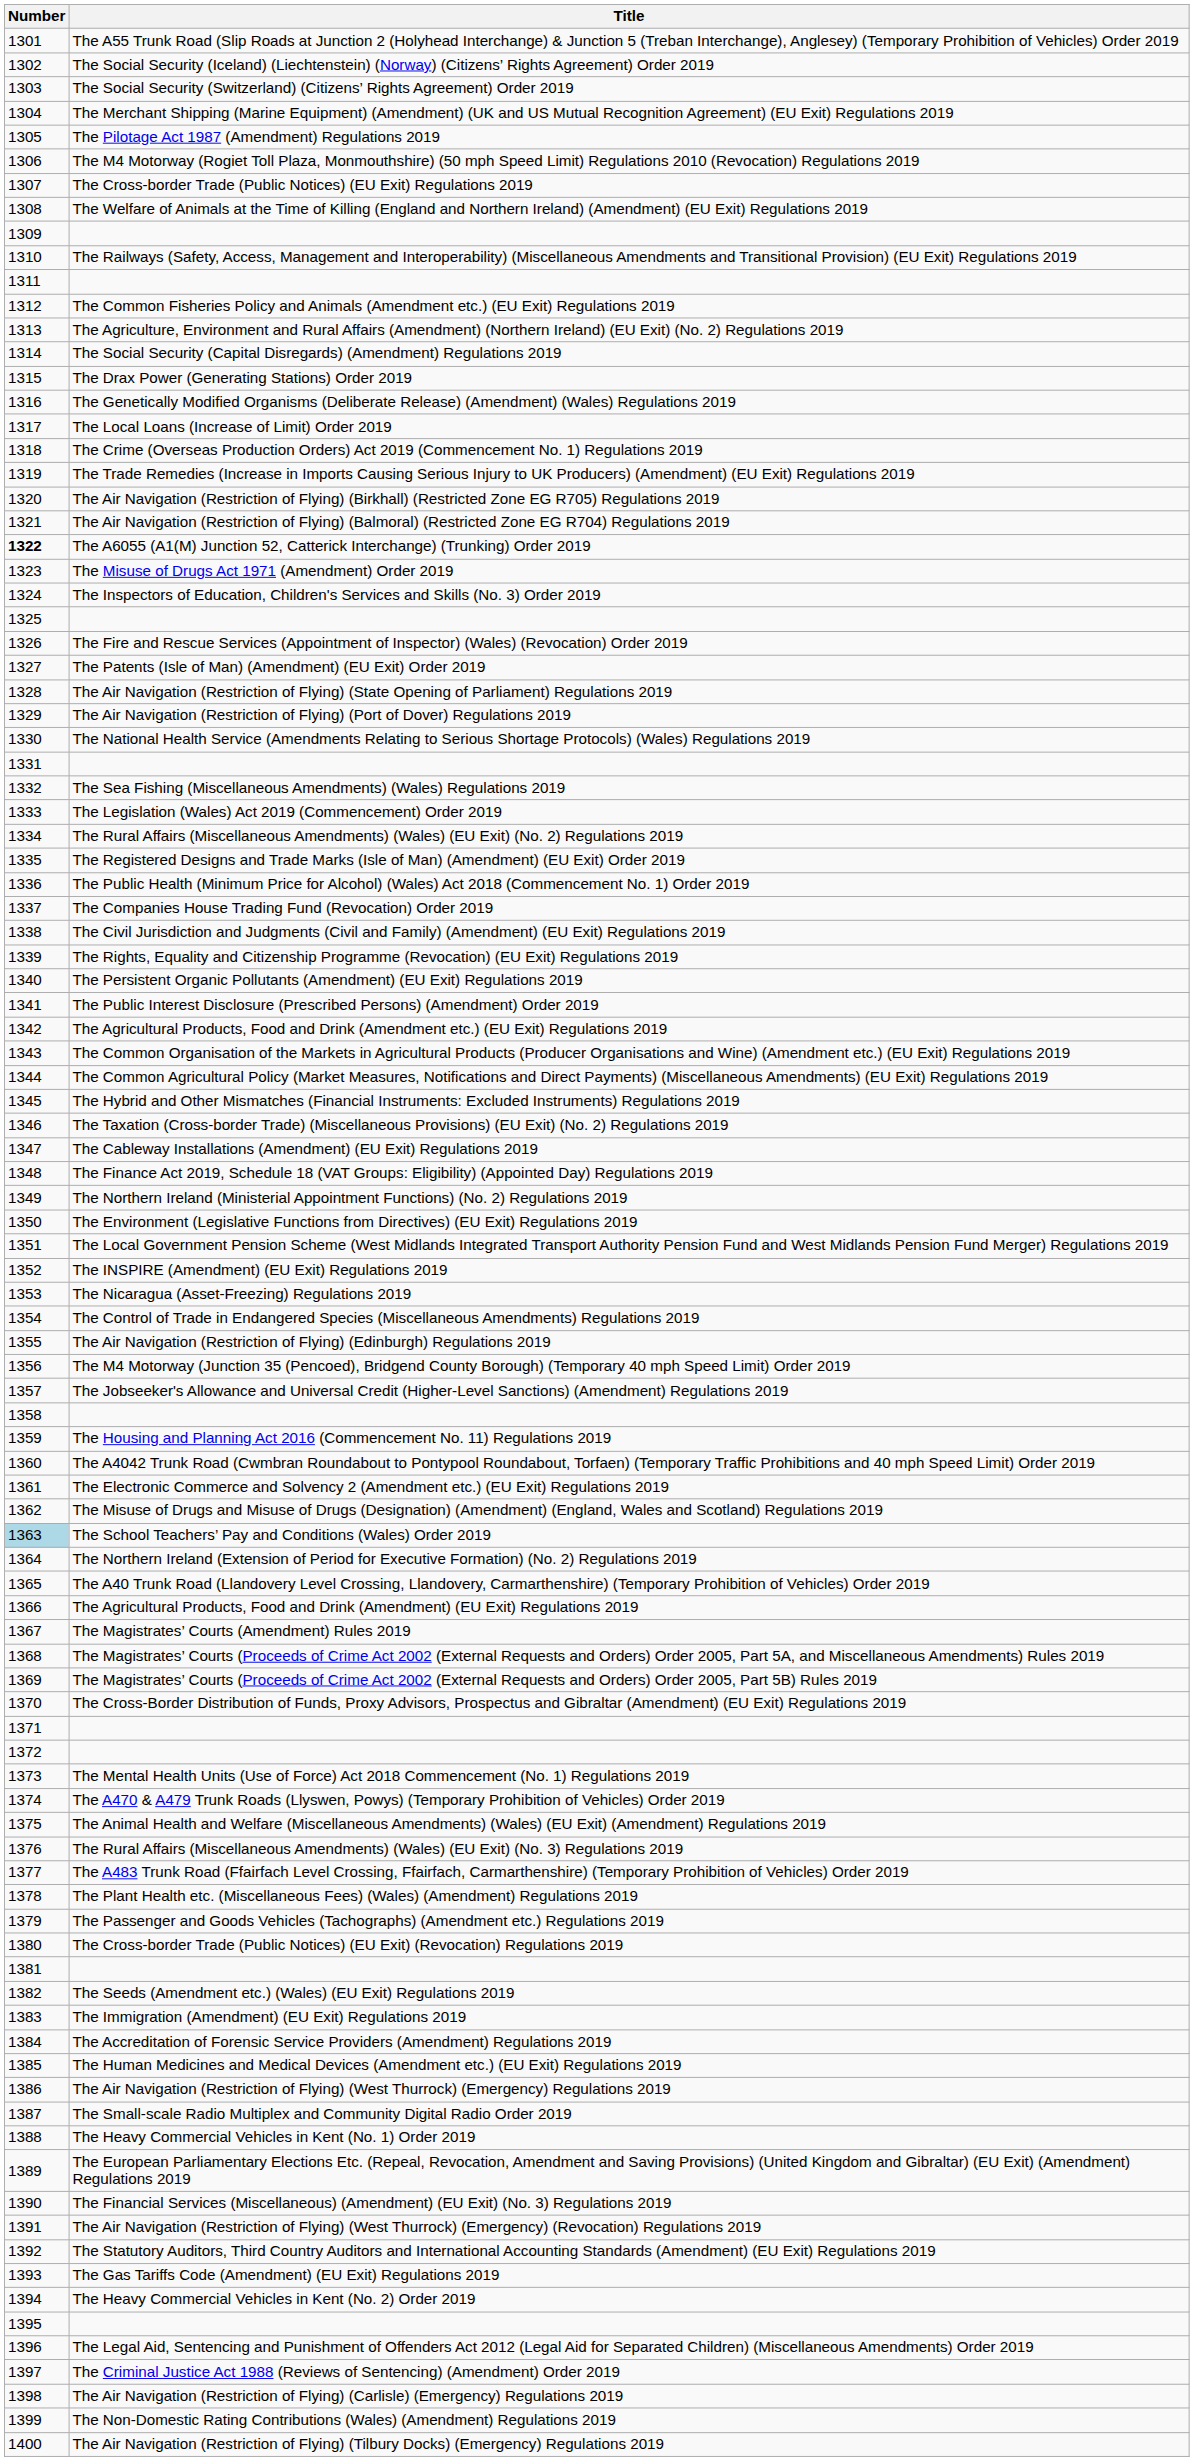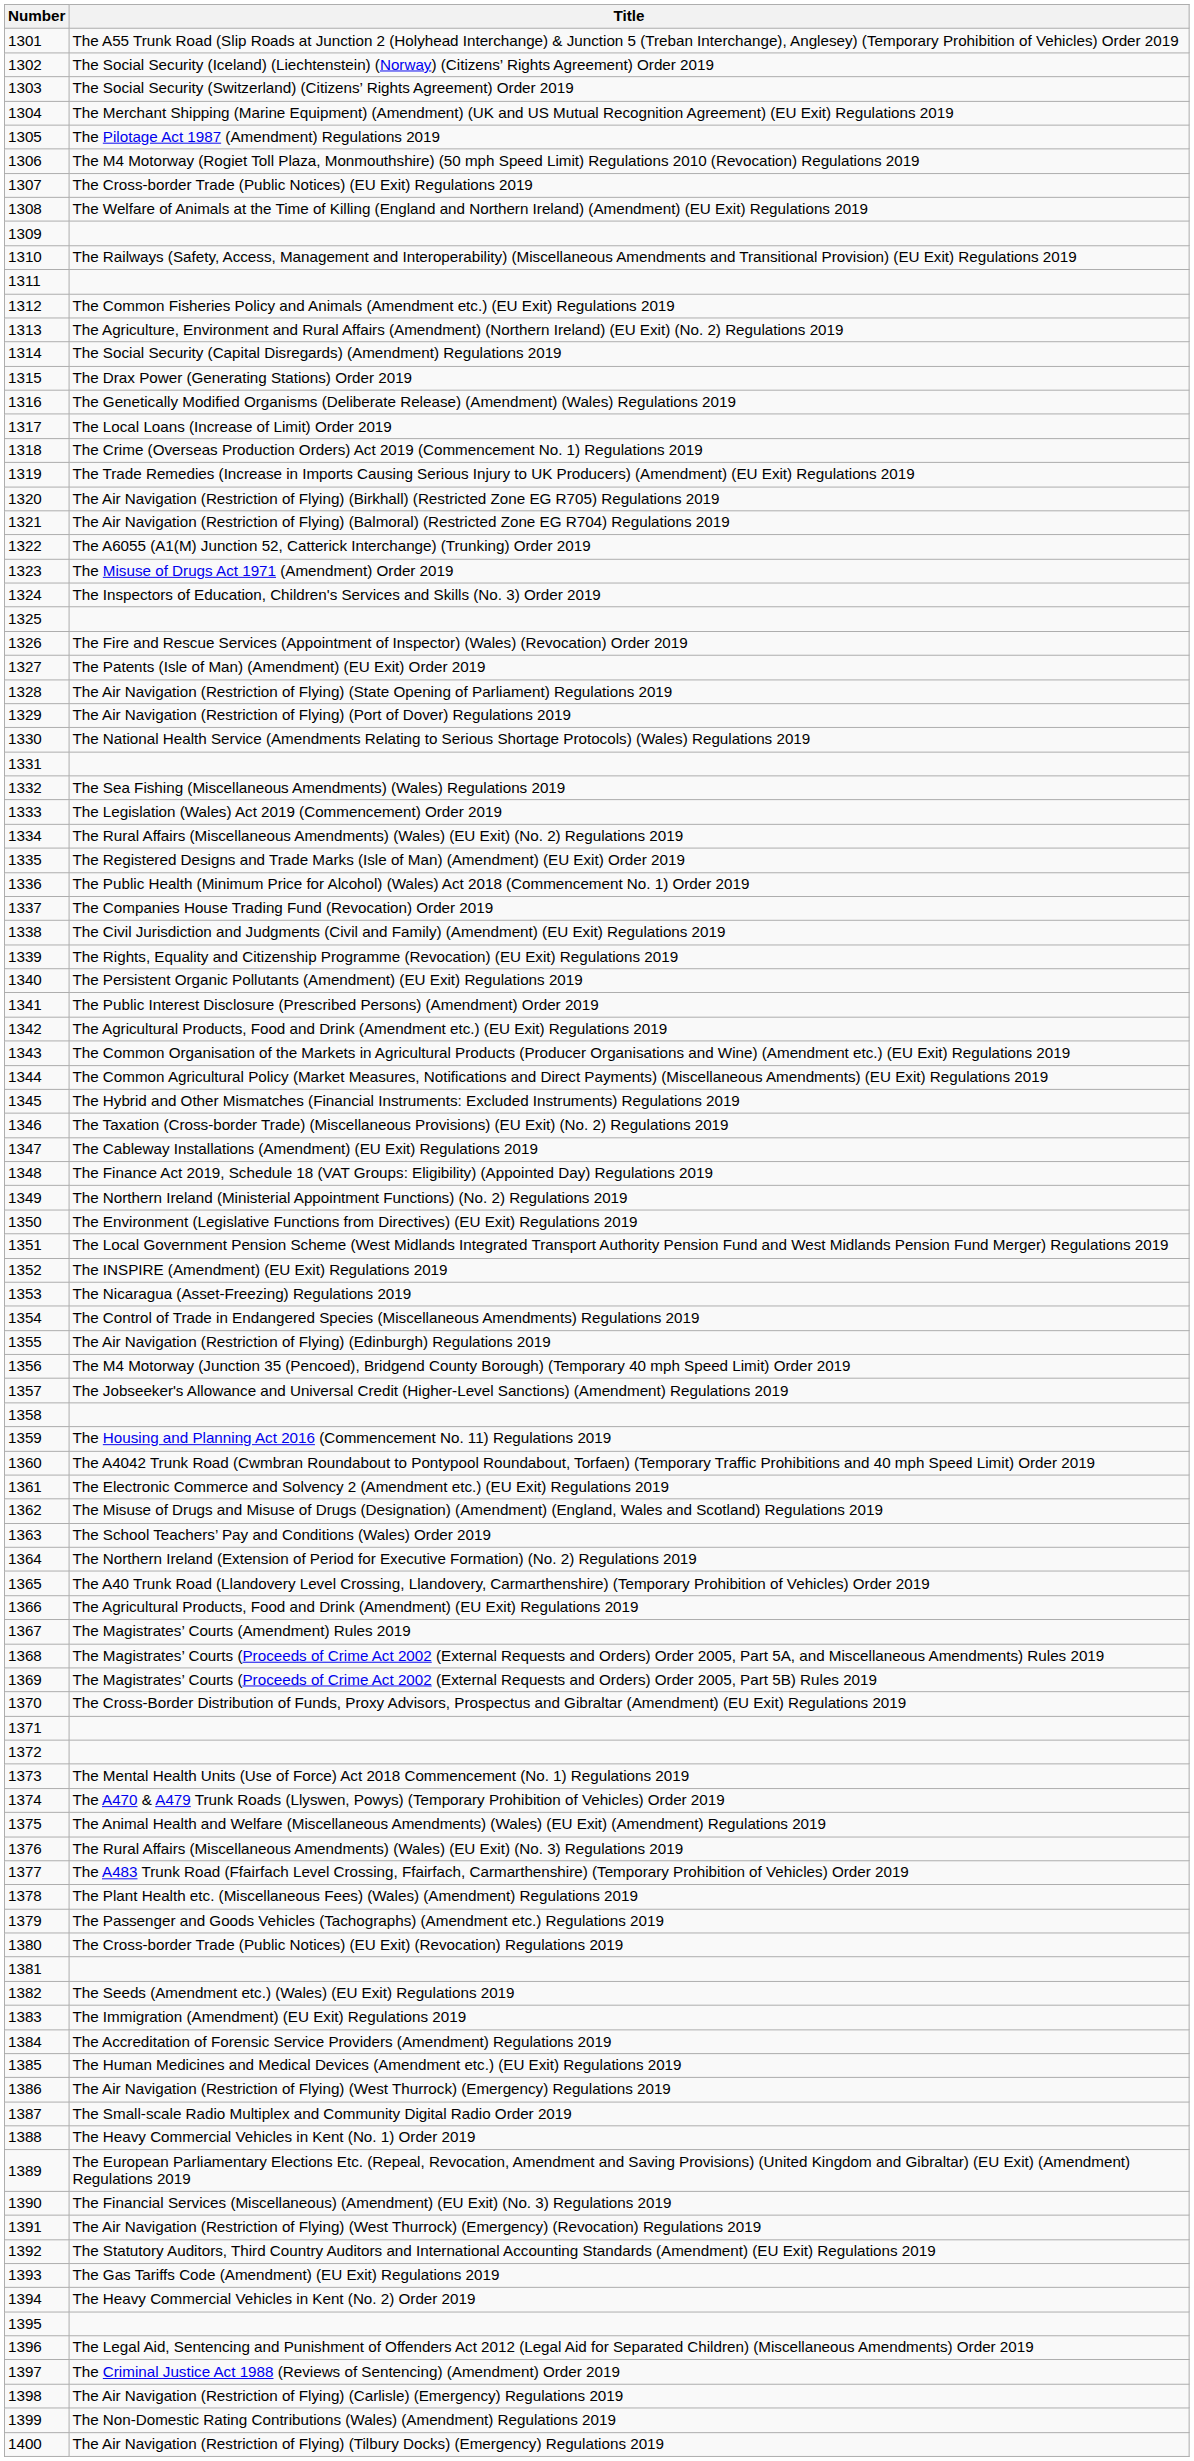(25, 546) bold -> (25, 546) normal
(25, 1535) lightblue background -> (25, 1535) no background
